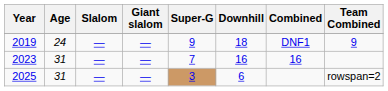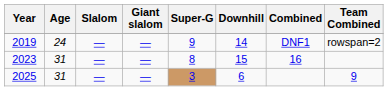(241, 42) 18 -> (241, 42) 14
(354, 42) 9 -> (354, 42) rowspan=2
(192, 59) 7 -> (192, 59) 8
(241, 59) 16 -> (241, 59) 15
(354, 77) rowspan=2 -> (354, 77) 9
